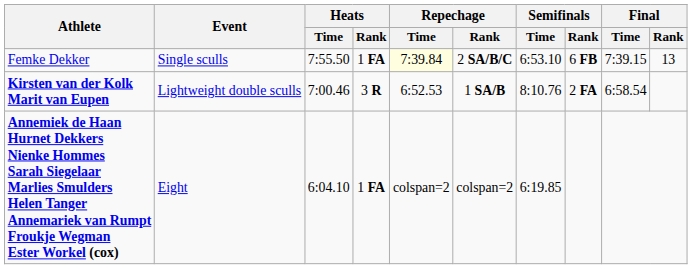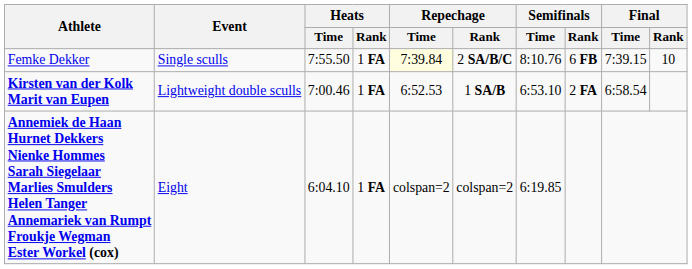(541, 60) 6:53.10 -> (541, 60) 8:10.76
(668, 60) 13 -> (668, 60) 10
(371, 91) 3 R -> (371, 91) 1 FA
(541, 91) 8:10.76 -> (541, 91) 6:53.10
